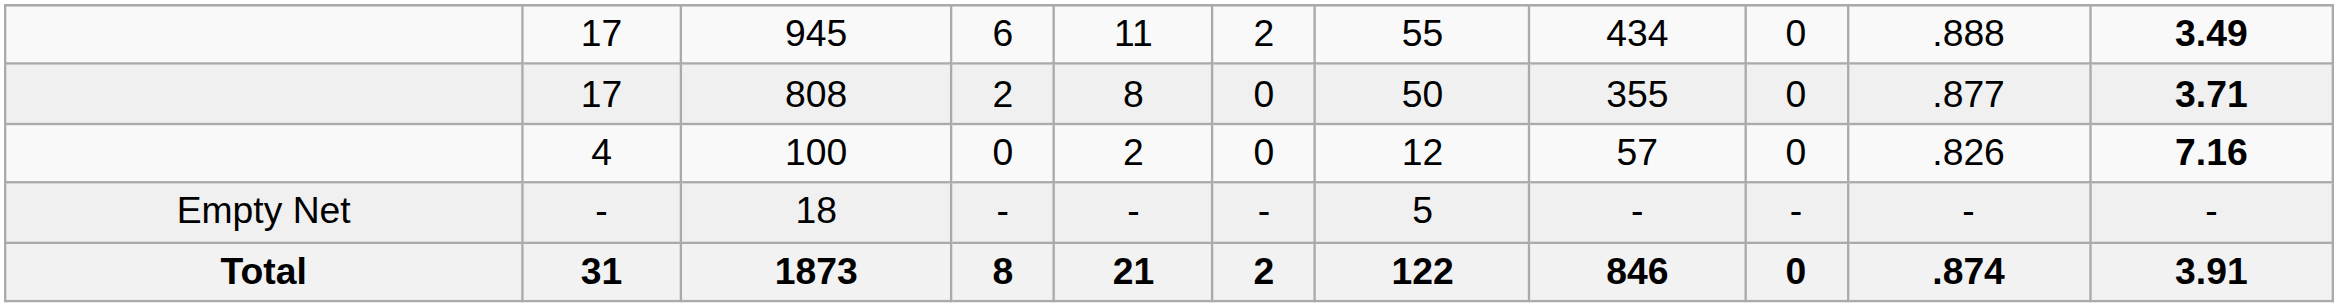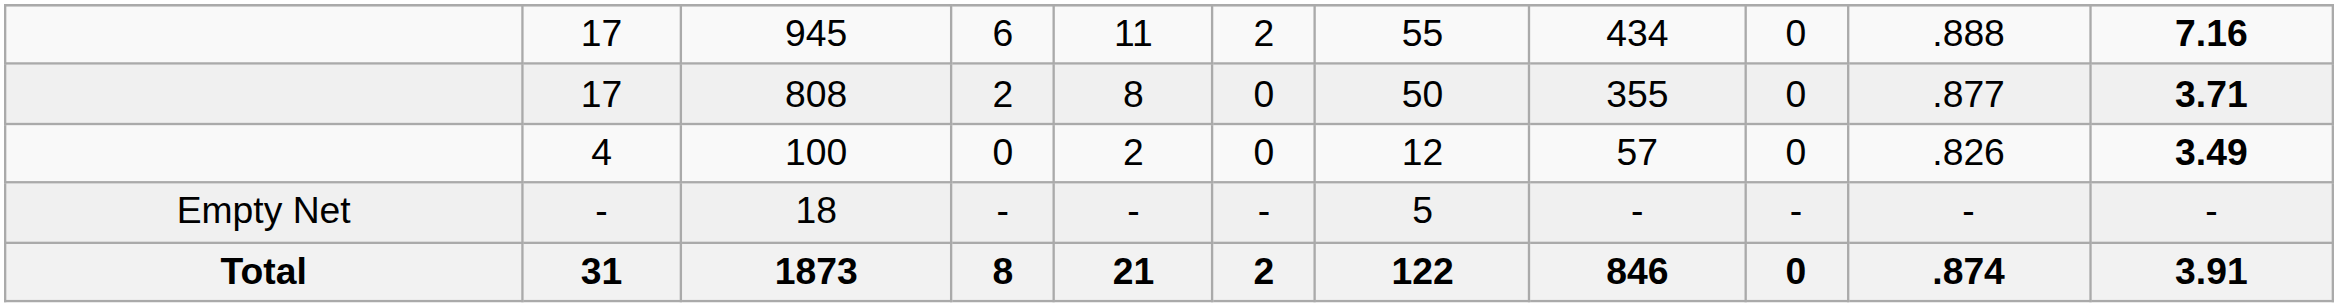(2211, 34) 3.49 -> (2211, 34) 7.16
(2211, 152) 7.16 -> (2211, 152) 3.49
